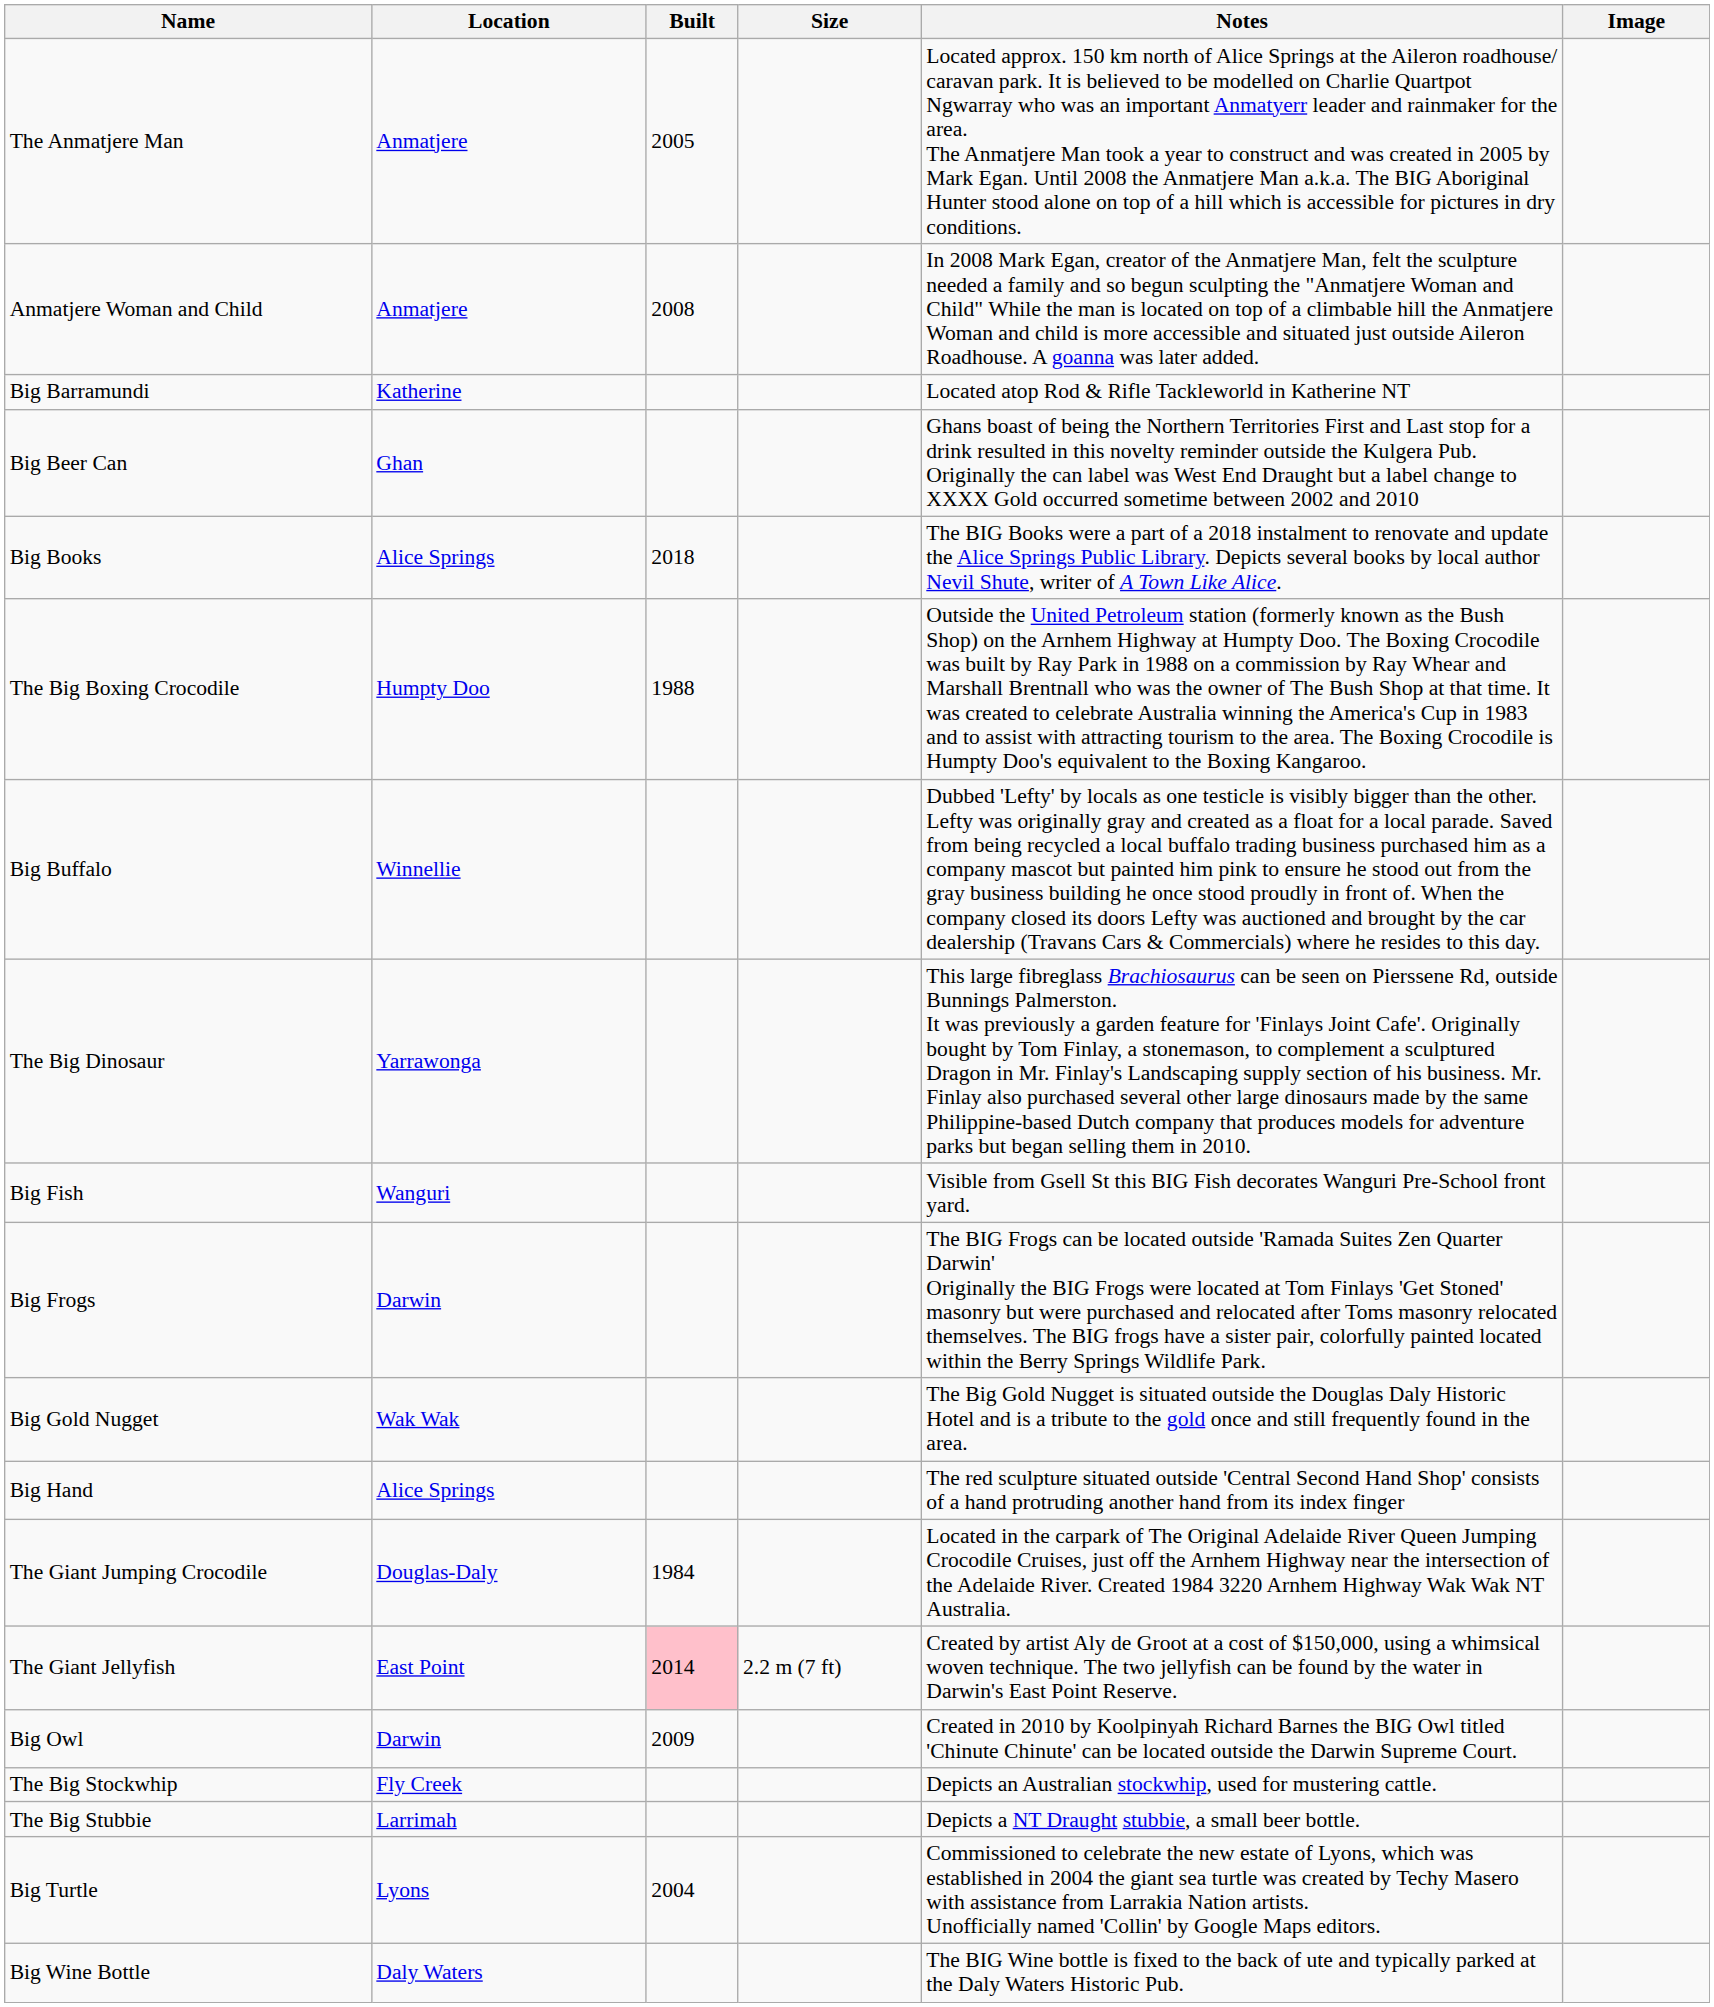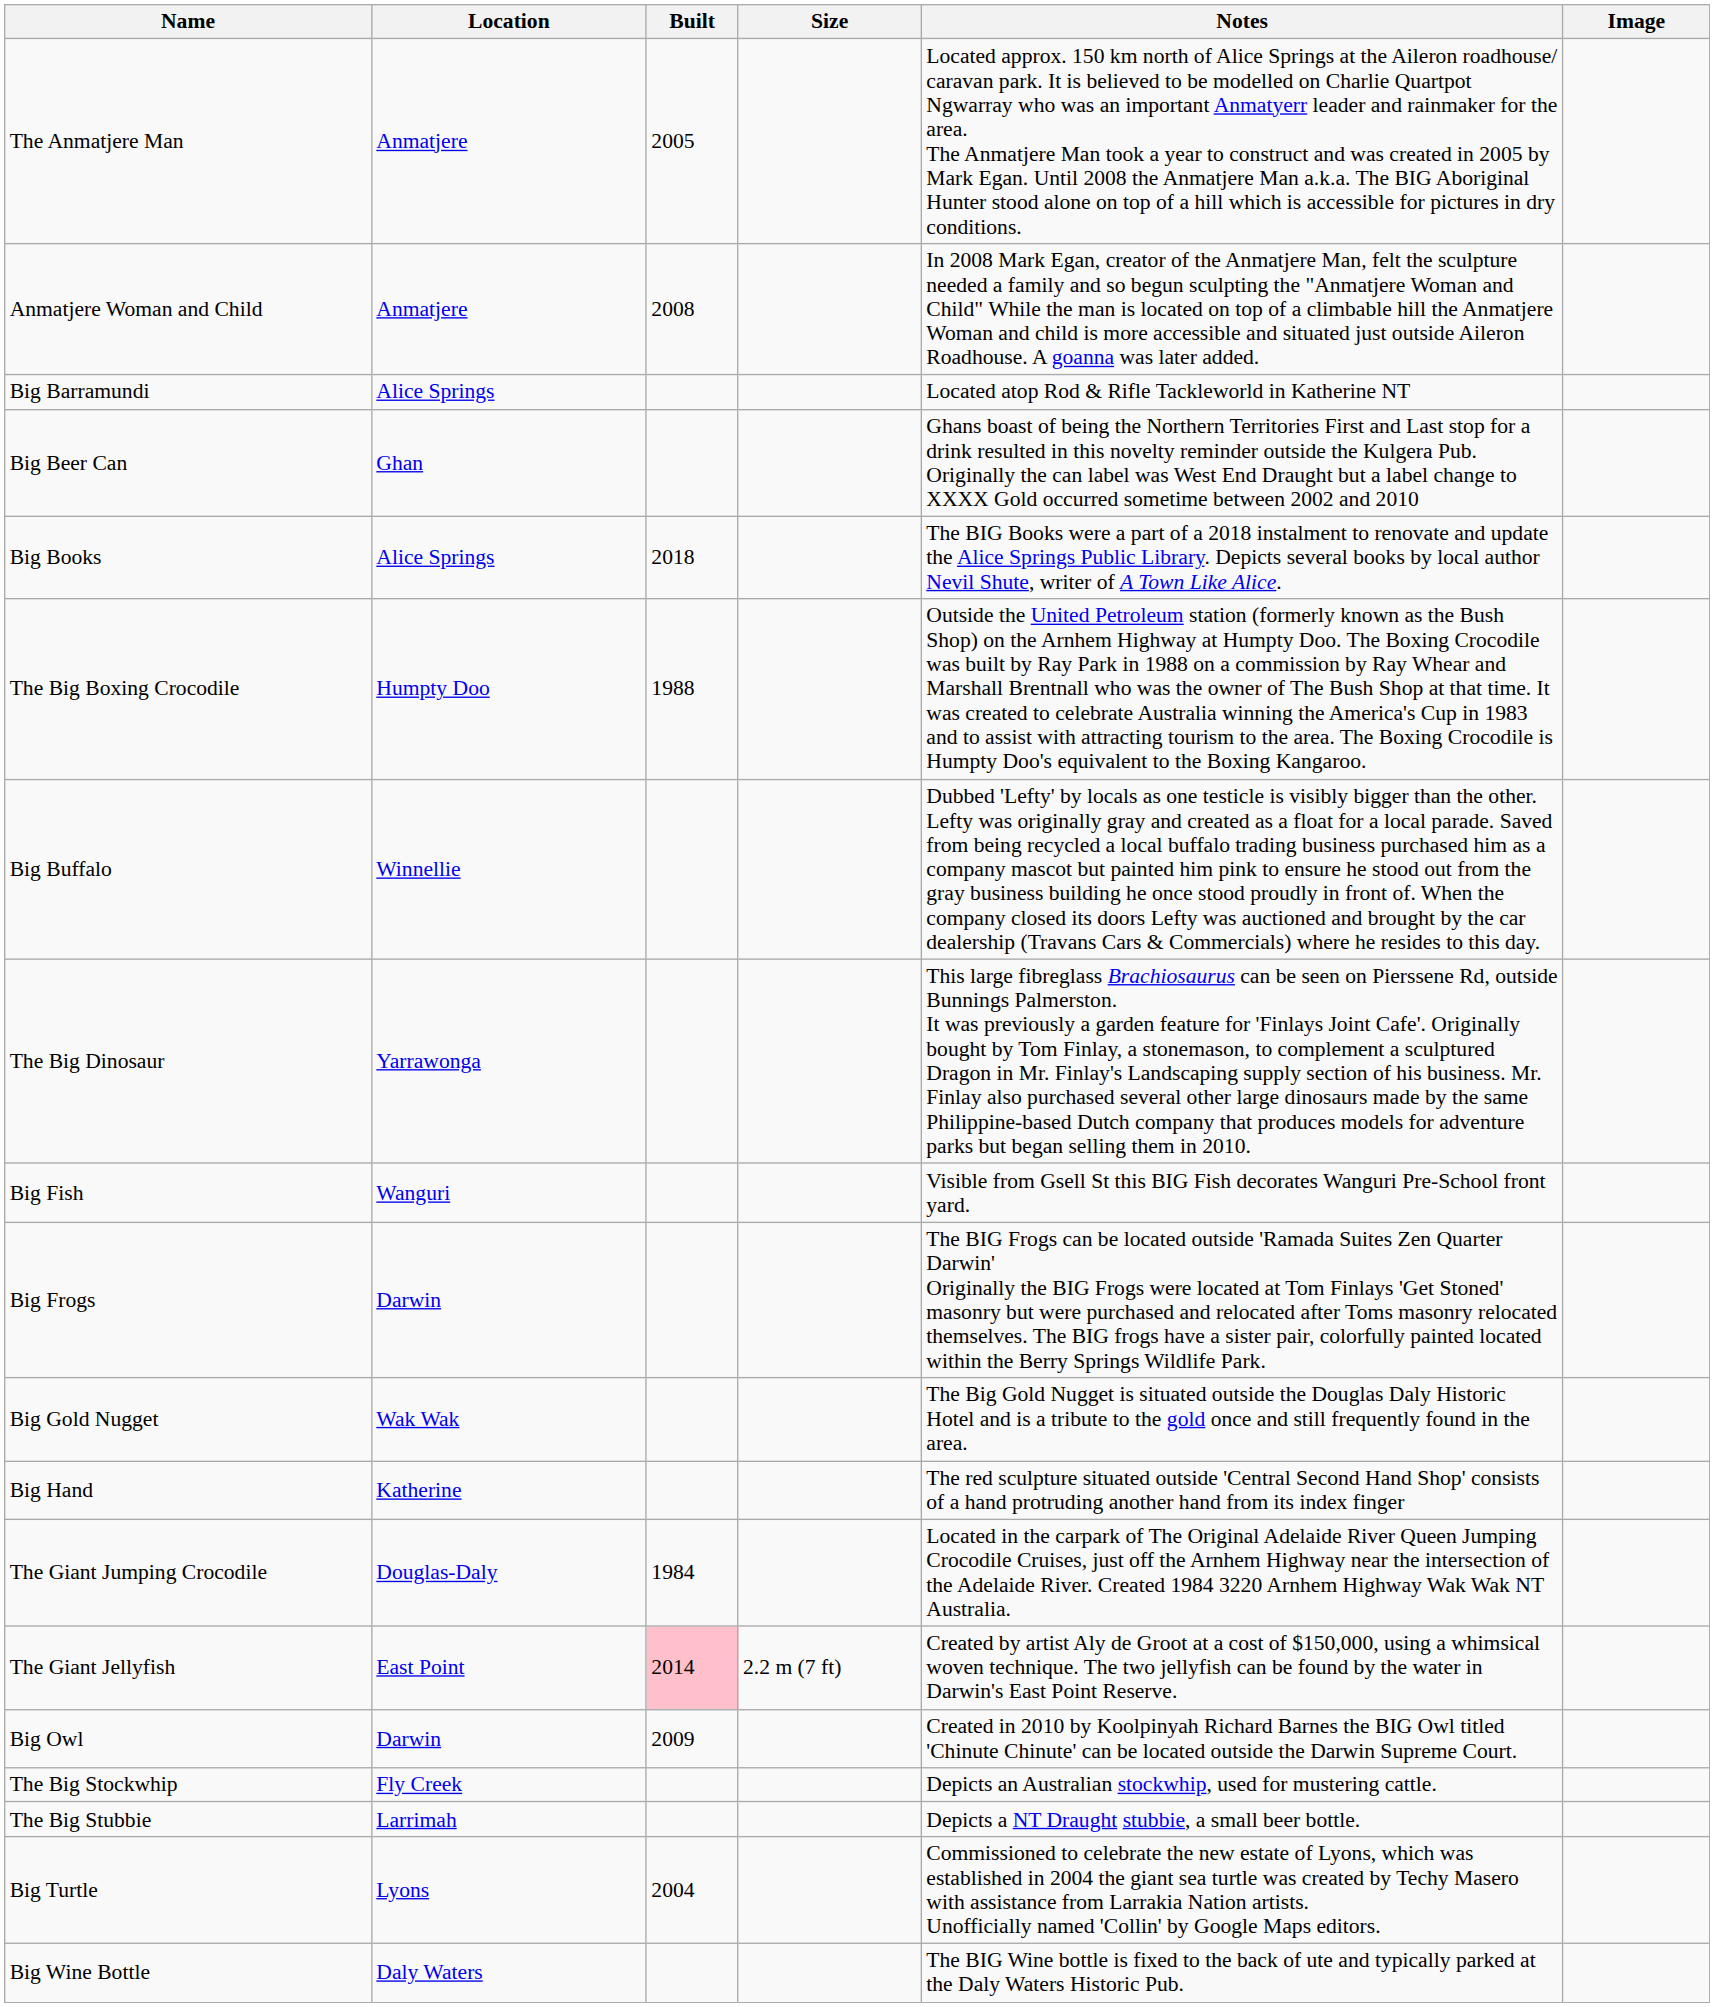(419, 391) Katherine -> (435, 391) Alice Springs
(435, 1489) Alice Springs -> (419, 1489) Katherine
